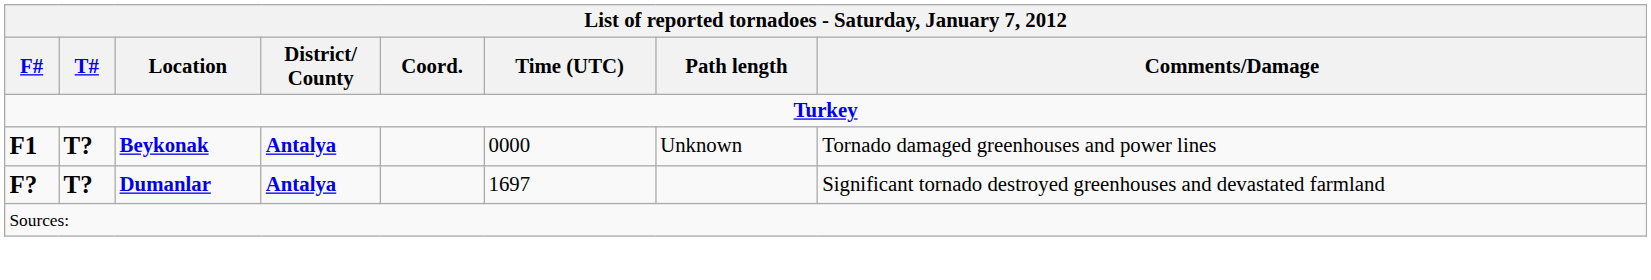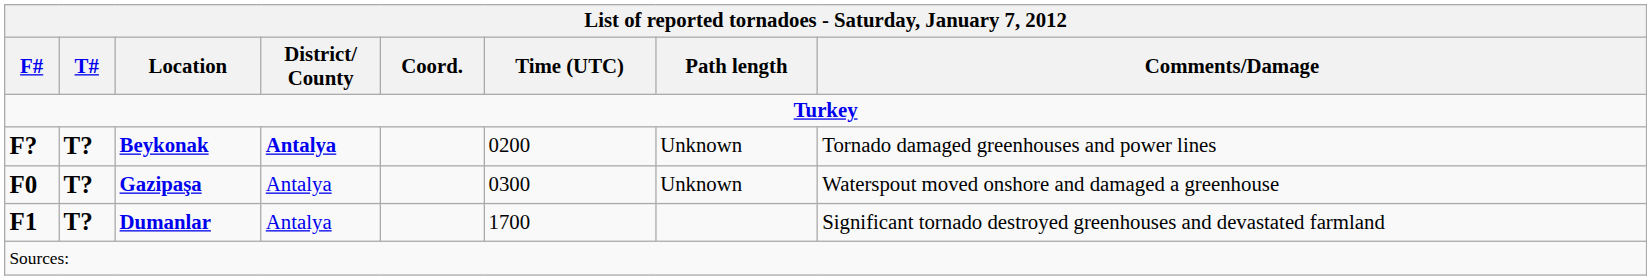(23, 145) F1 -> (23, 145) F?
(509, 145) 0000 -> (509, 145) 0200
+ row: (161, 184)
(23, 184) F? -> (23, 222) F1
(301, 184) bold -> (299, 222) normal
(509, 184) 1697 -> (509, 222) 1700
